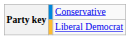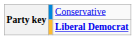(89, 27) normal -> (92, 27) bold
